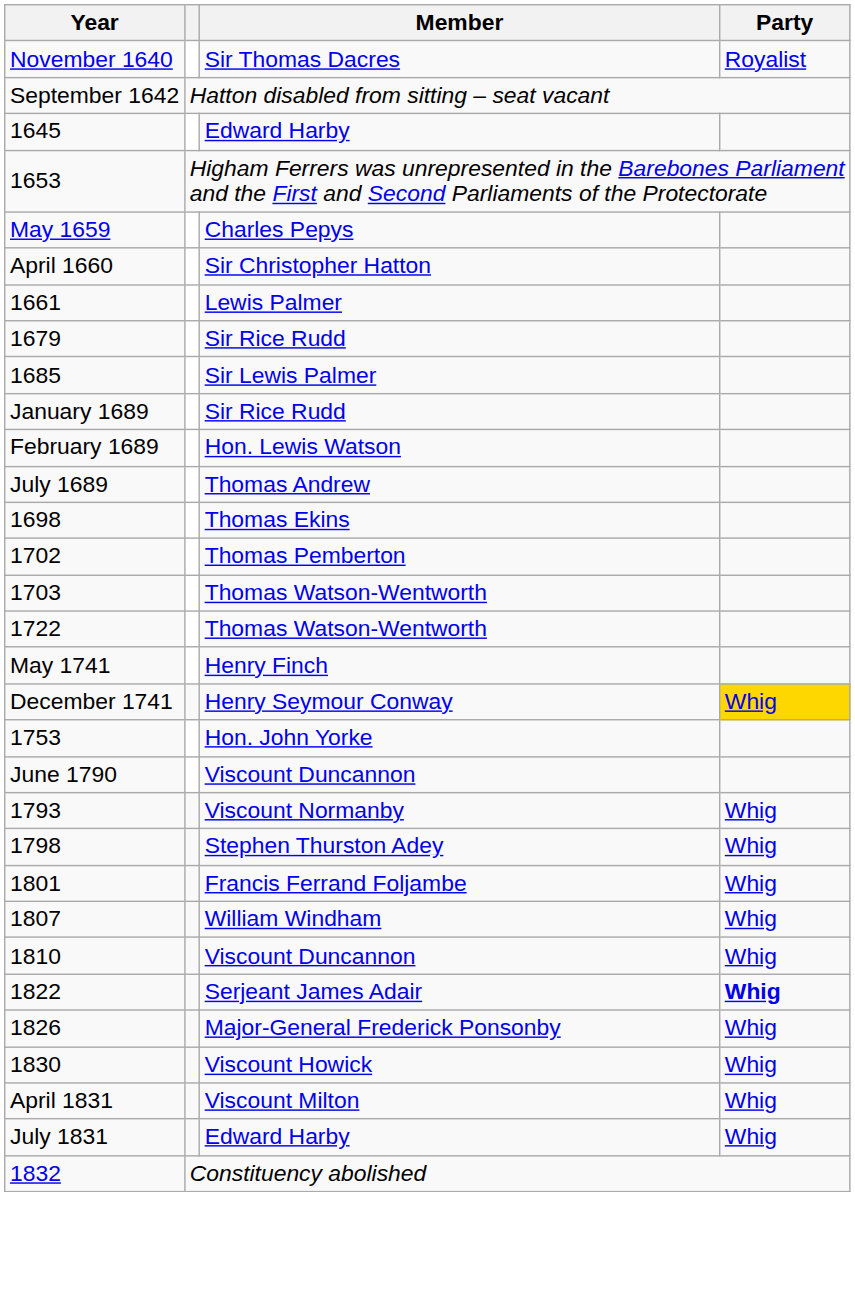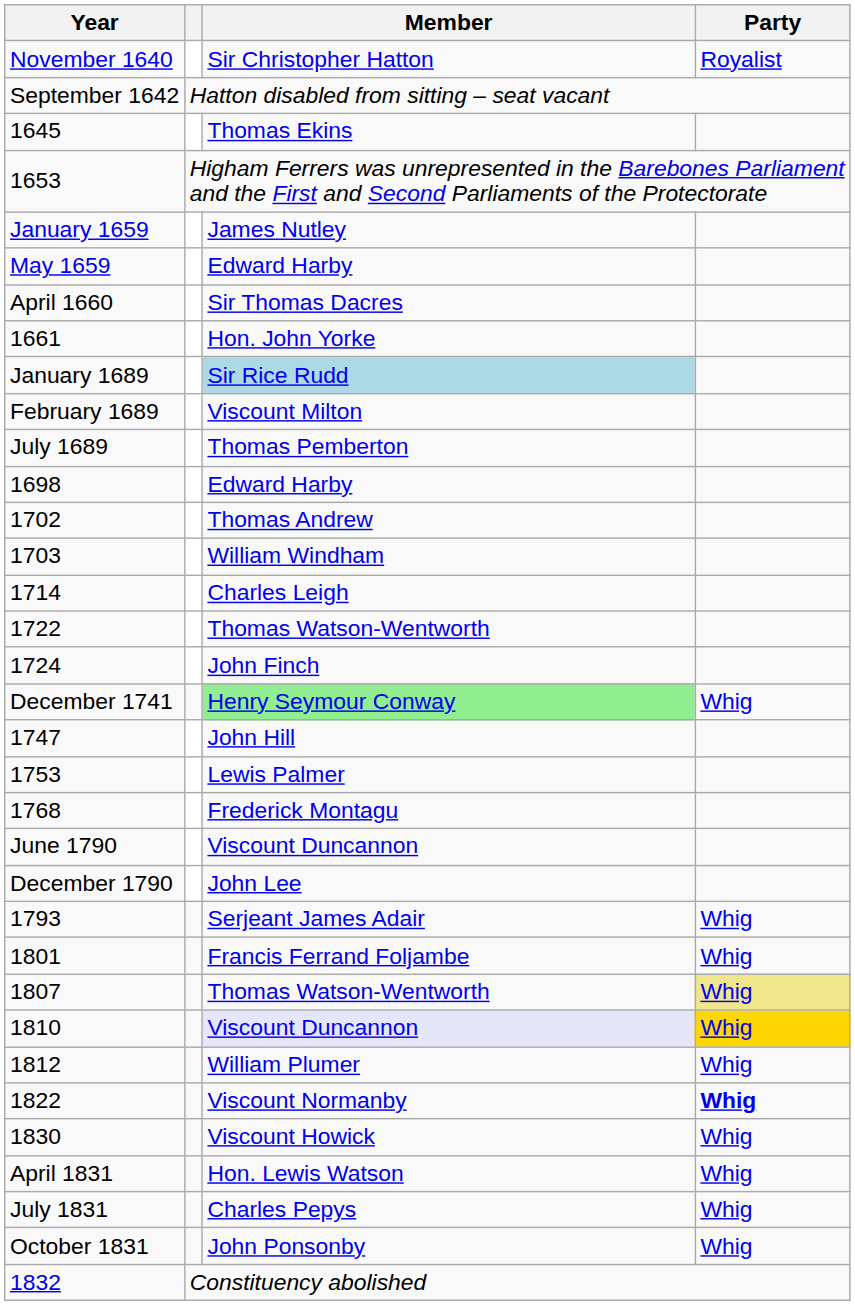(302, 58) Sir Thomas Dacres -> (321, 58) Sir Christopher Hatton
(277, 131) Edward Harby -> (280, 131) Thomas Ekins
+ row: (79, 229)
(279, 229) Charles Pepys -> (280, 266) Edward Harby
(318, 266) Sir Christopher Hatton -> (305, 302) Sir Thomas Dacres
(273, 302) Lewis Palmer -> (291, 338) Hon. John Yorke
- row: (35, 338)
- row: (35, 374)
(275, 411) no background -> (278, 374) lightblue background
(303, 447) Hon. Lewis Watson -> (285, 411) Viscount Milton
(287, 483) Thomas Andrew -> (308, 447) Thomas Pemberton
(277, 520) Thomas Ekins -> (280, 483) Edward Harby
(305, 556) Thomas Pemberton -> (290, 520) Thomas Andrew
(346, 592) Thomas Watson-Wentworth -> (296, 556) William Windham
+ row: (35, 592)
+ row: (35, 665)
- row: (60, 665)
(329, 701) no background -> (331, 701) lightgreen background
(751, 701) gold background -> (726, 701) no background
+ row: (35, 737)
(289, 737) Hon. John Yorke -> (276, 774) Lewis Palmer
+ row: (35, 810)
+ row: (91, 882)
(304, 810) Viscount Normanby -> (316, 919) Serjeant James Adair
- row: (35, 846)
(293, 919) William Windham -> (349, 991) Thomas Watson-Wentworth
(751, 919) no background -> (726, 991) khaki background
(310, 955) no background -> (313, 1028) lavender background
(751, 955) no background -> (726, 1028) gold background
+ row: (35, 1064)
(313, 991) Serjeant James Adair -> (307, 1100) Viscount Normanby
- row: (35, 1028)
(282, 1100) Viscount Milton -> (306, 1173) Hon. Lewis Watson
(277, 1136) Edward Harby -> (282, 1209) Charles Pepys
+ row: (79, 1245)
